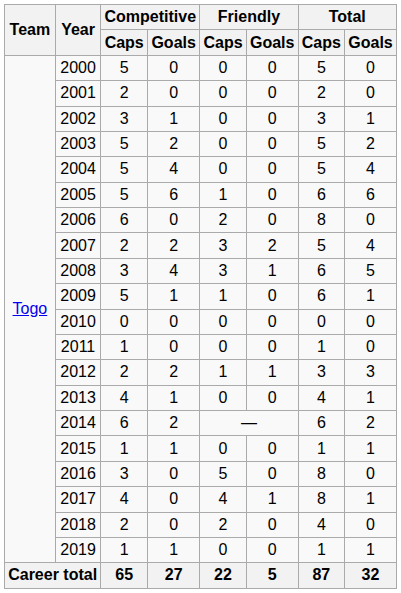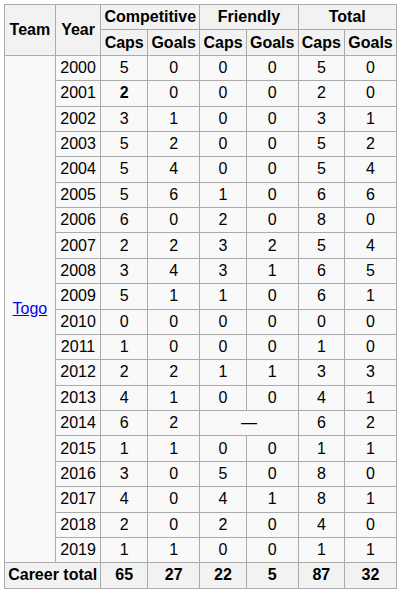(124, 93) normal -> (124, 93) bold
